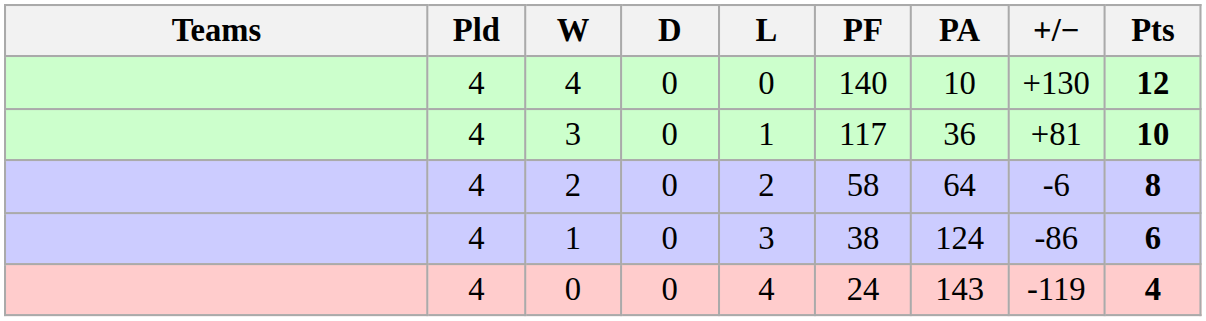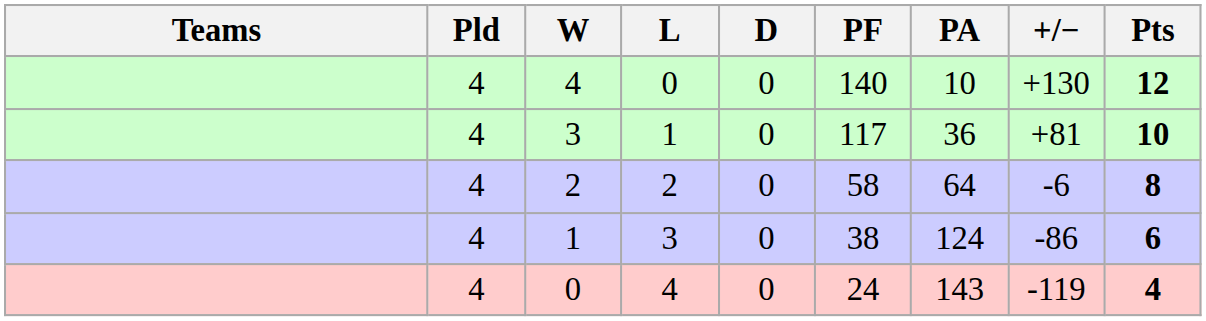columns swapped: (670, 30) <-> (766, 30)
